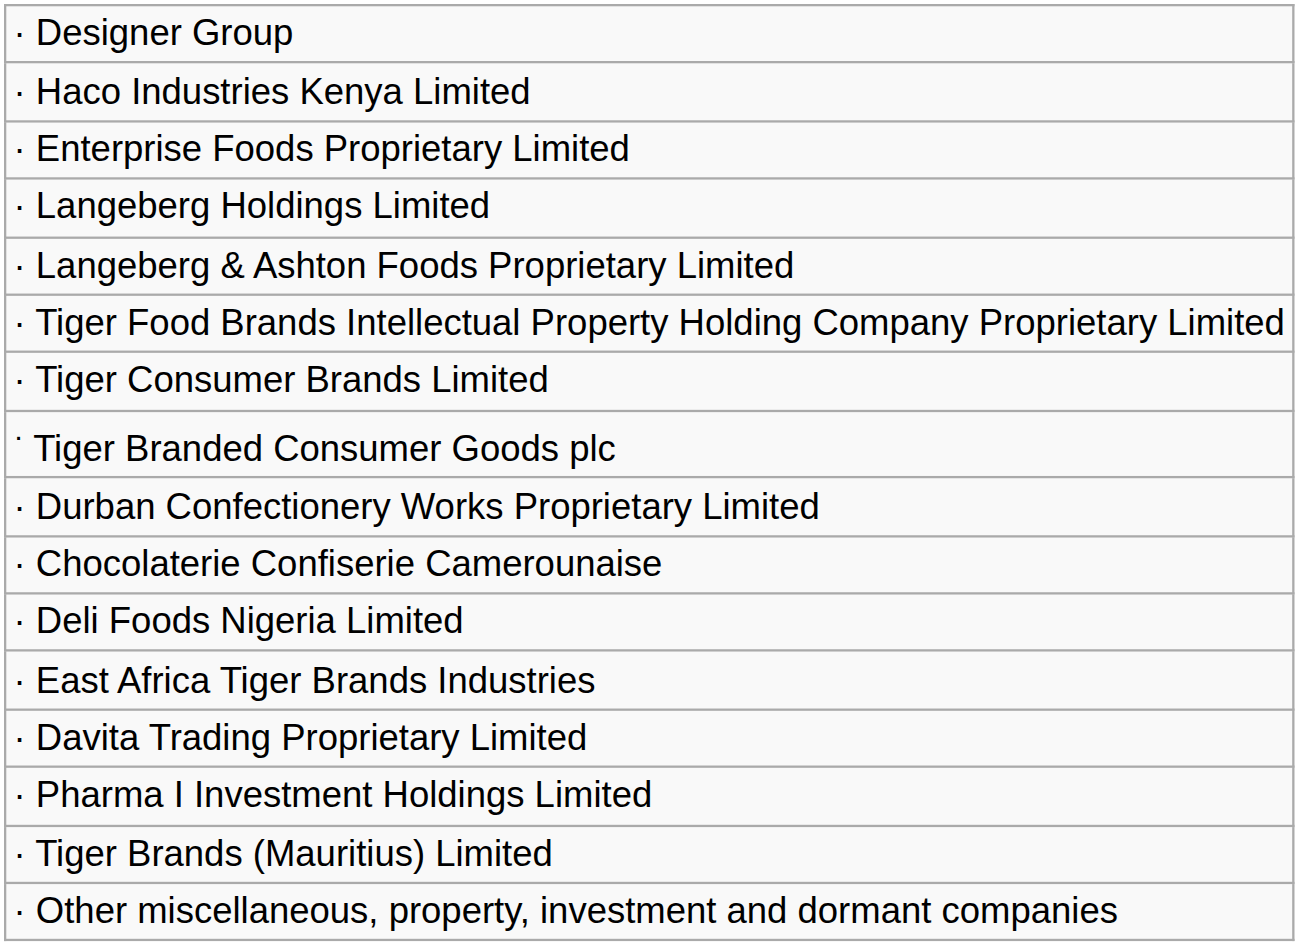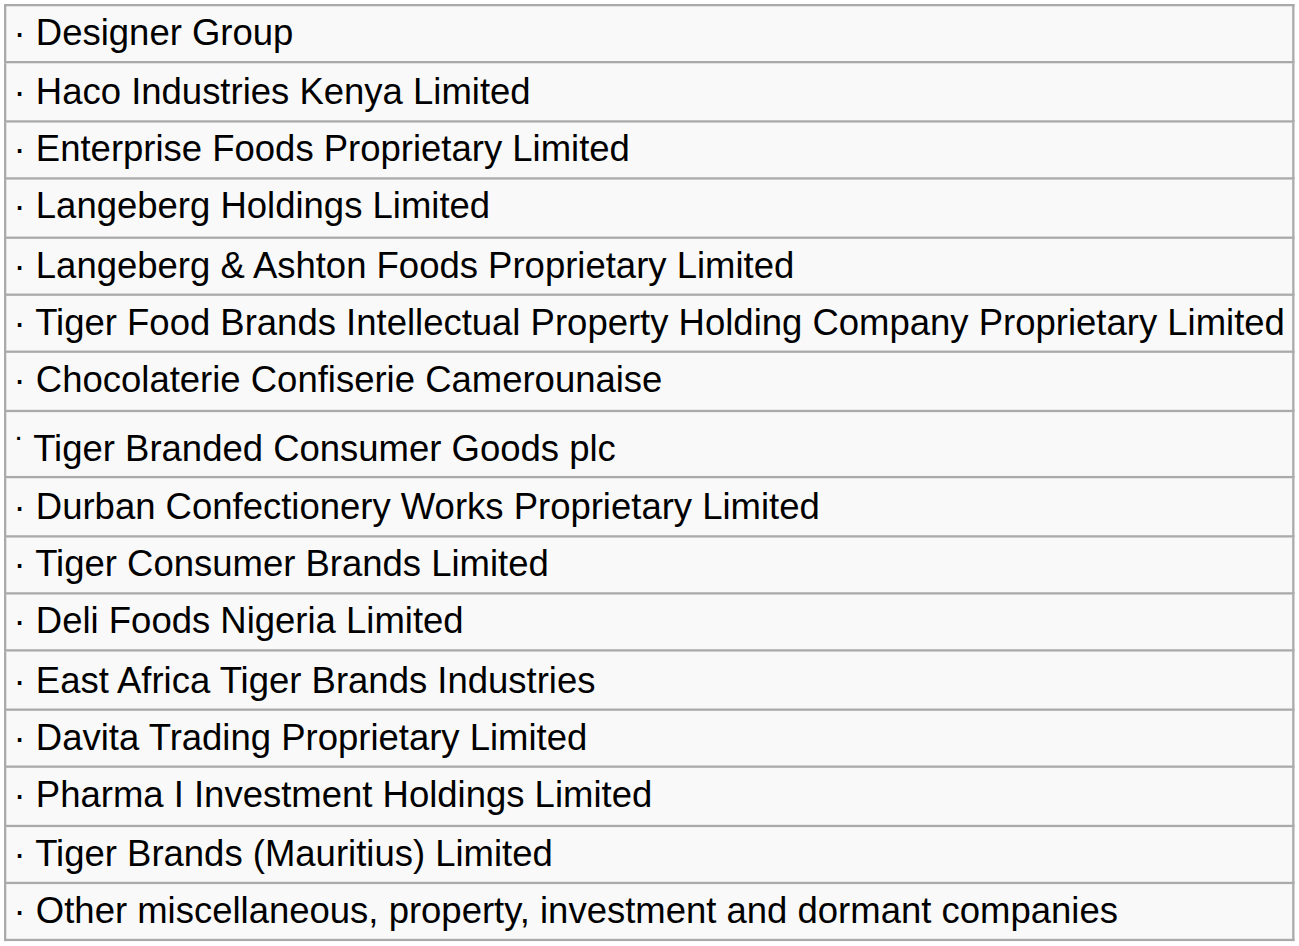(281, 380) · Tiger Consumer Brands Limited -> (338, 380) · Chocolaterie Confiserie Camerounaise
(338, 563) · Chocolaterie Confiserie Camerounaise -> (281, 563) · Tiger Consumer Brands Limited
